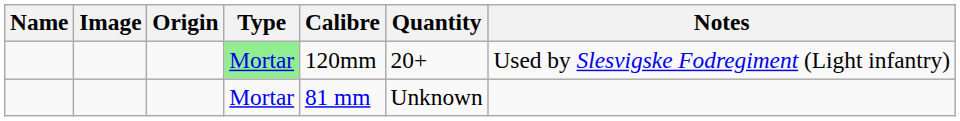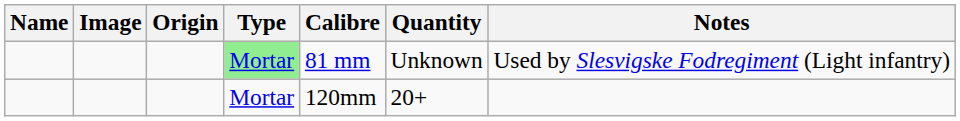(341, 60) 120mm -> (338, 60) 81 mm
(409, 60) 20+ -> (437, 60) Unknown
(338, 97) 81 mm -> (341, 97) 120mm
(437, 97) Unknown -> (409, 97) 20+
